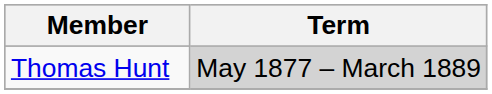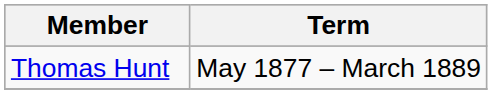(339, 67) lightgrey background -> (339, 67) no background
